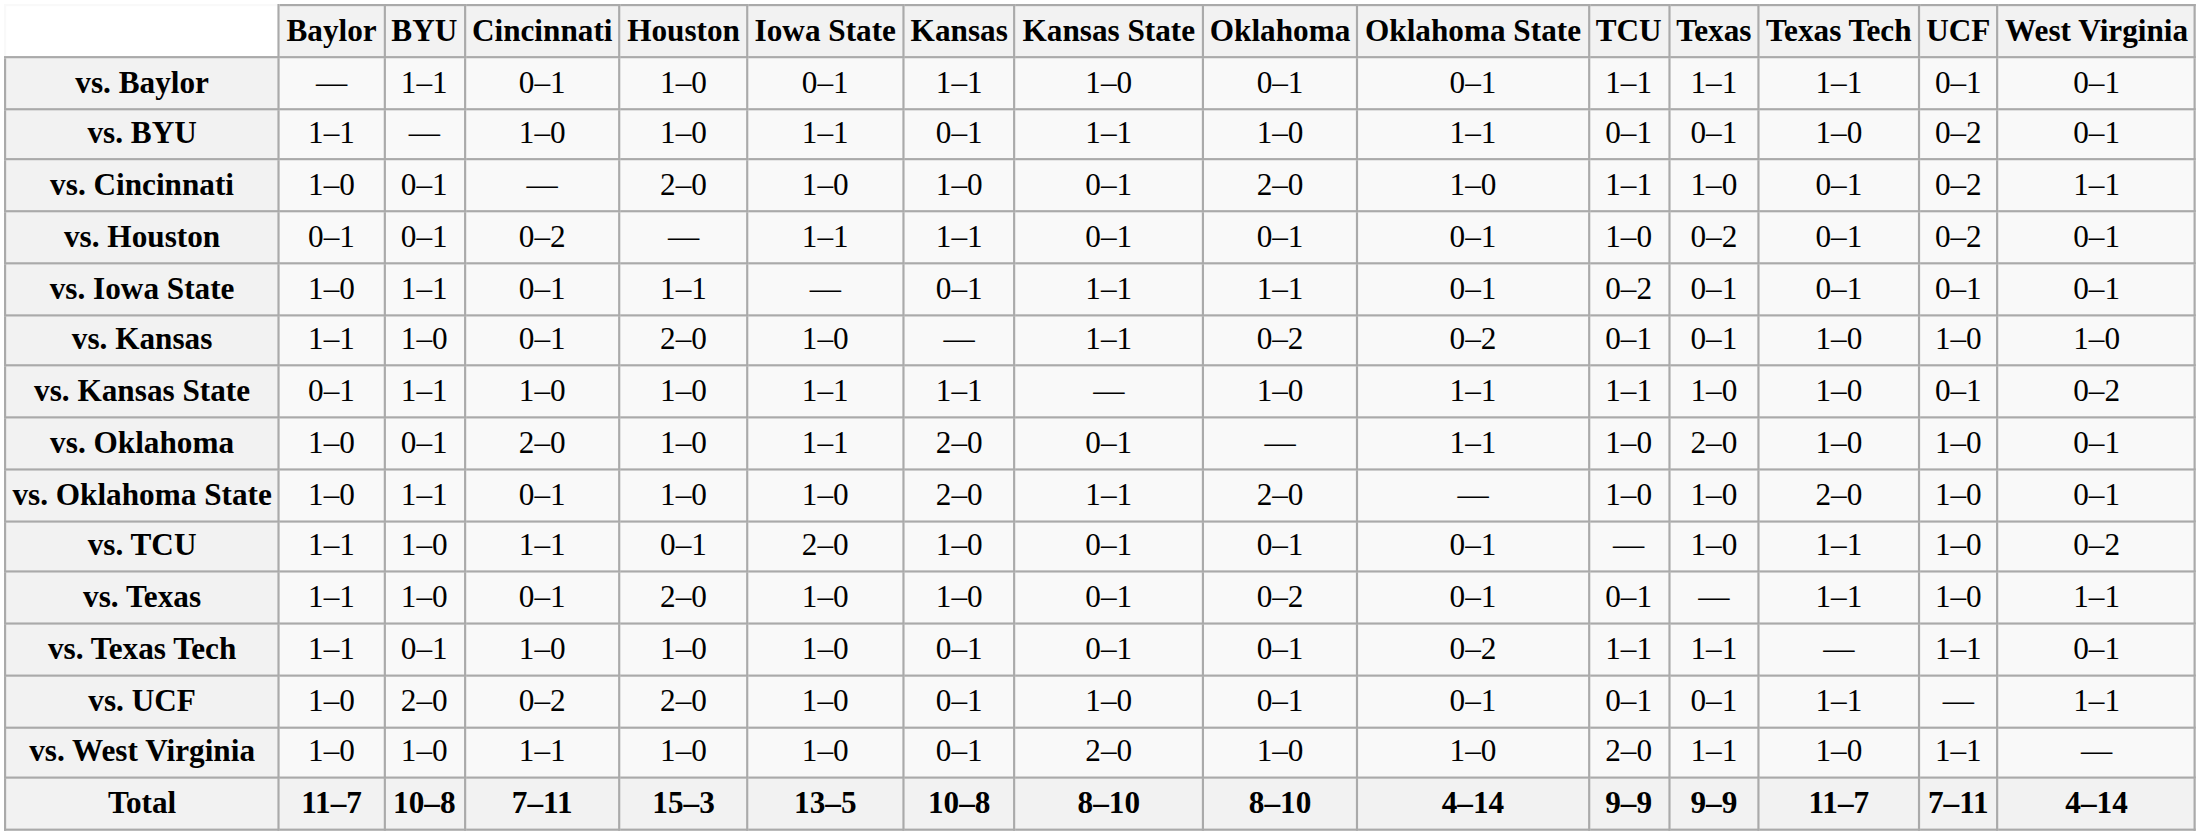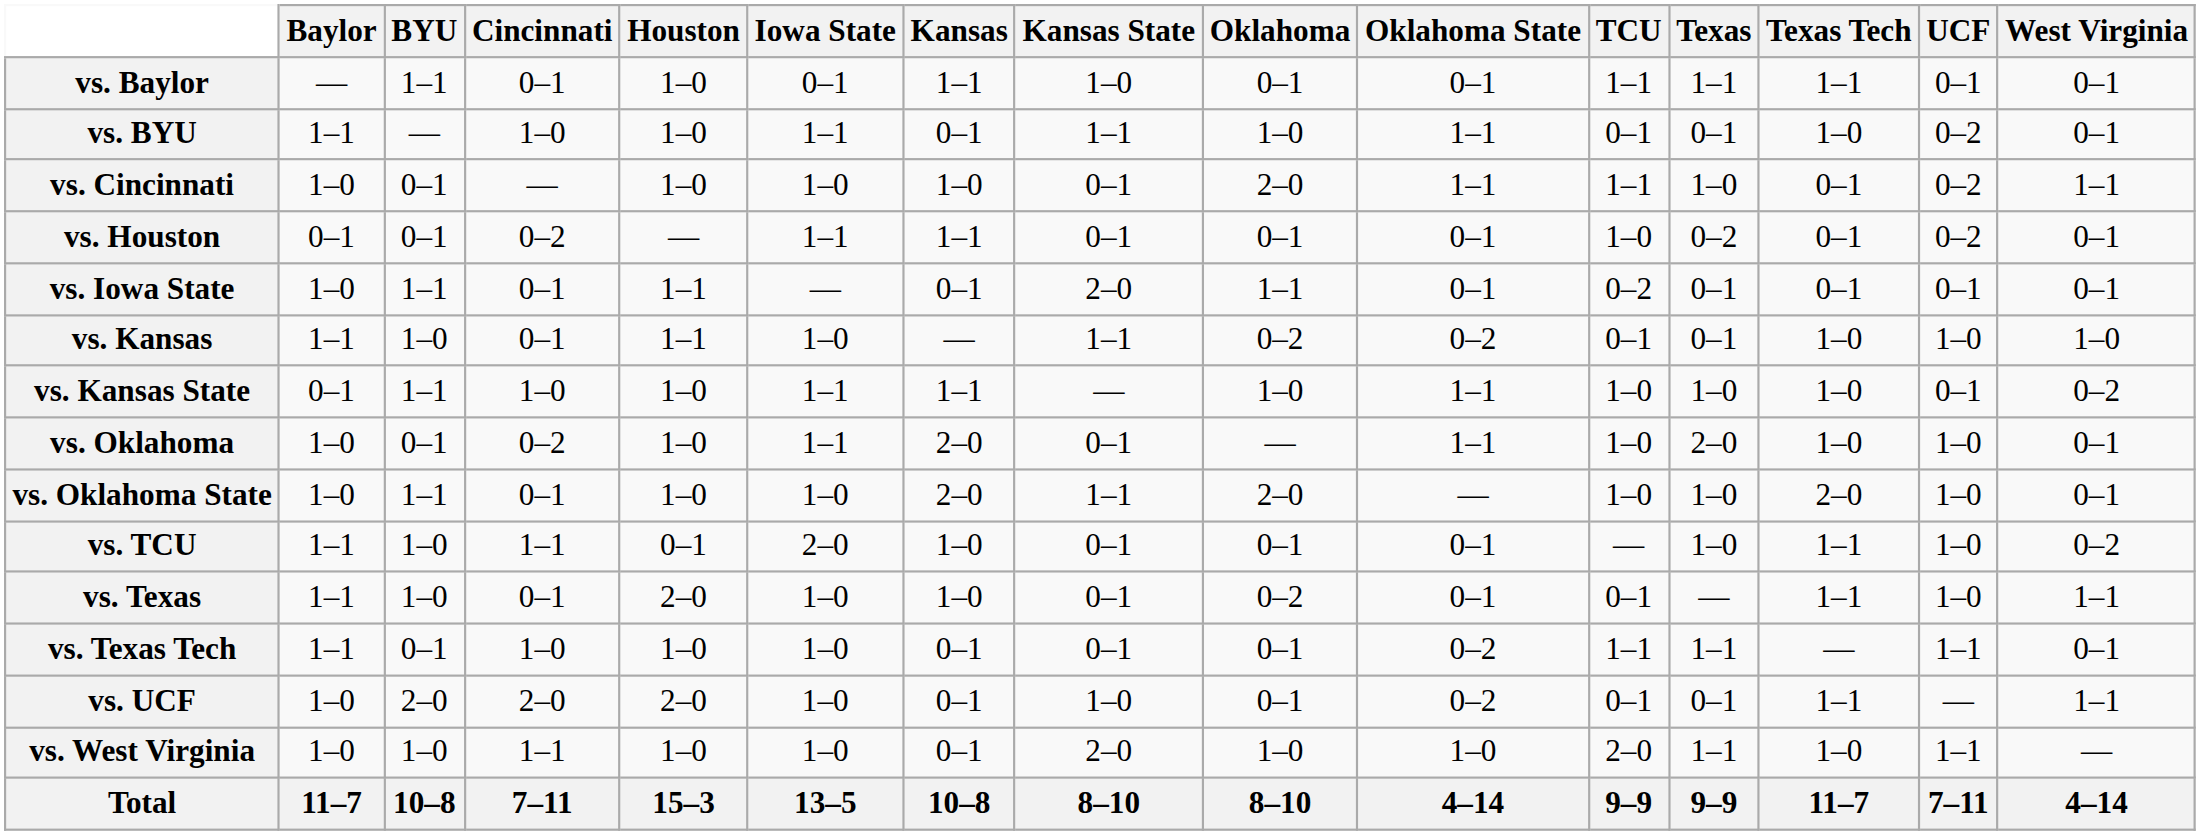(684, 185) 2–0 -> (684, 185) 1–0
(1473, 185) 1–0 -> (1473, 185) 1–1
(1109, 288) 1–1 -> (1109, 288) 2–0
(684, 339) 2–0 -> (684, 339) 1–1
(1629, 391) 1–1 -> (1629, 391) 1–0
(542, 442) 2–0 -> (542, 442) 0–2
(542, 700) 0–2 -> (542, 700) 2–0
(1473, 700) 0–1 -> (1473, 700) 0–2
